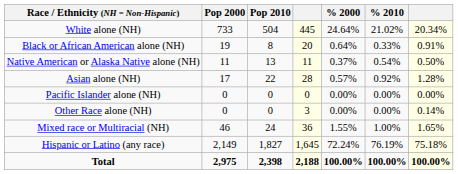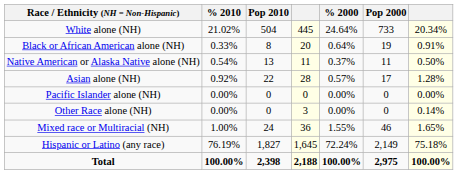columns swapped: (225, 12) <-> (387, 12)
